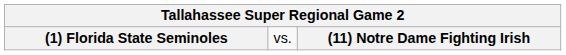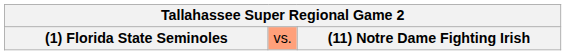(283, 38) no background -> (283, 38) lightsalmon background
